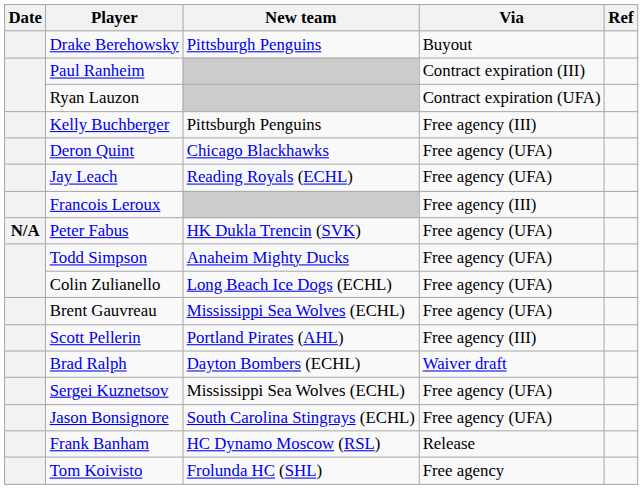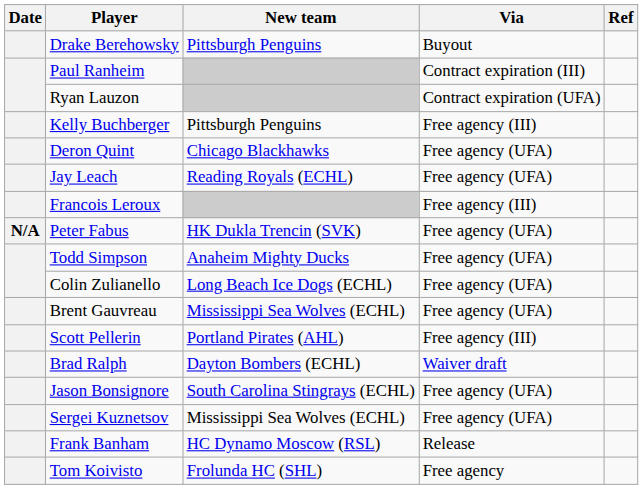rows swapped: (109, 390) <-> (109, 417)
